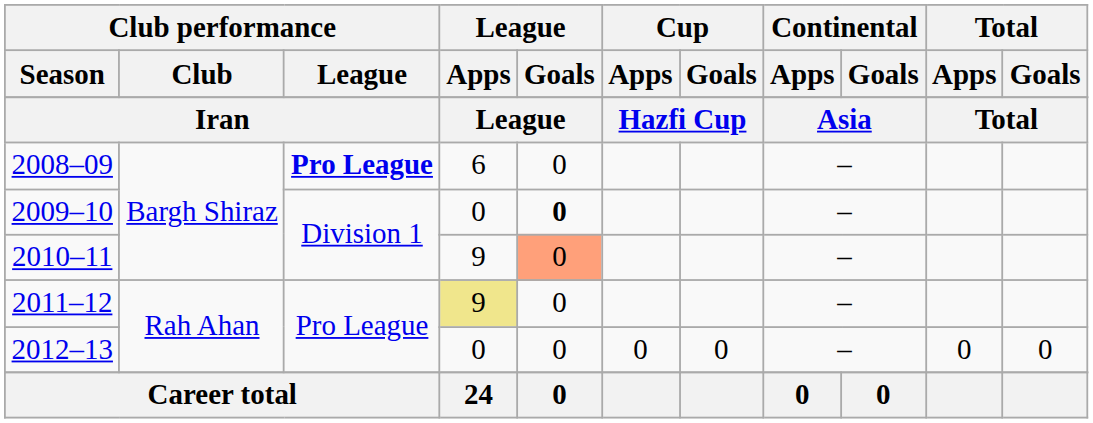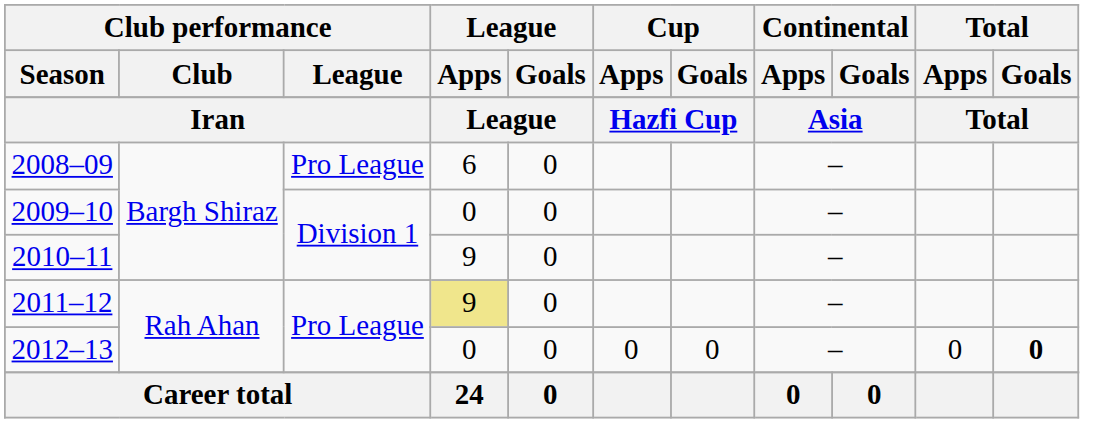(362, 165) bold -> (357, 165) normal
(559, 211) bold -> (550, 211) normal
(559, 257) lightsalmon background -> (550, 257) no background
(1045, 348) normal -> (1036, 348) bold
